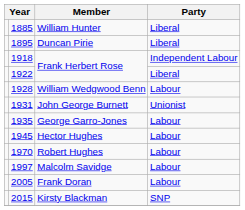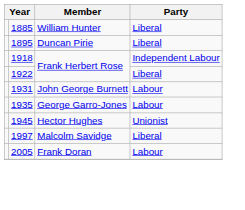- row: (22, 89)
(168, 105) Unionist -> (148, 89) Labour
(165, 136) Labour -> (150, 120) Unionist
- row: (22, 151)
(165, 167) Labour -> (147, 136) Liberal
- row: (22, 197)
